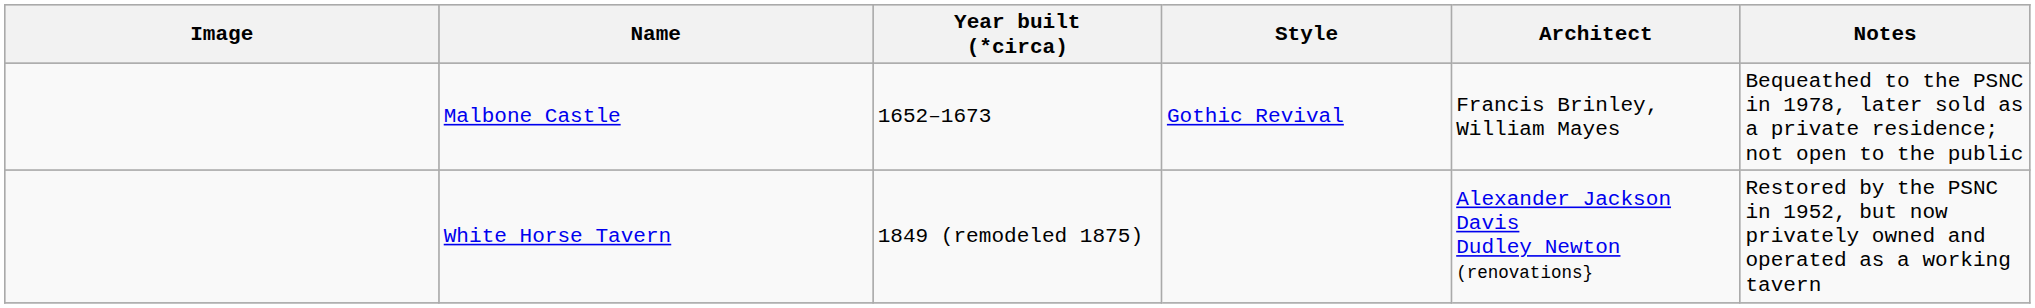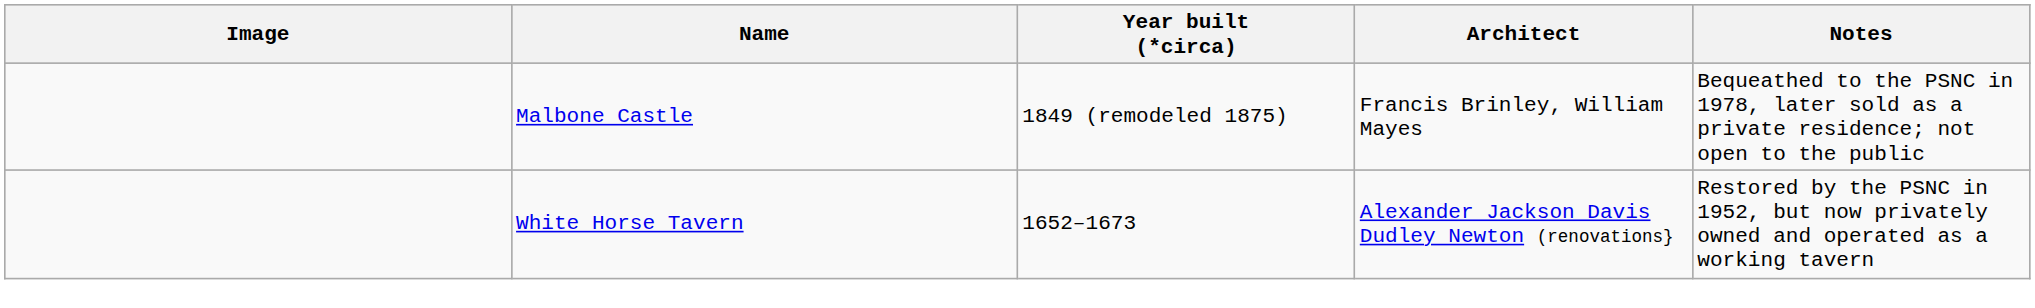- column: (1307, 34)
(935, 117) 1652–1673 -> (1155, 117) 1849 (remodeled 1875)
(1010, 236) 1849 (remodeled 1875) -> (1079, 224) 1652–1673
